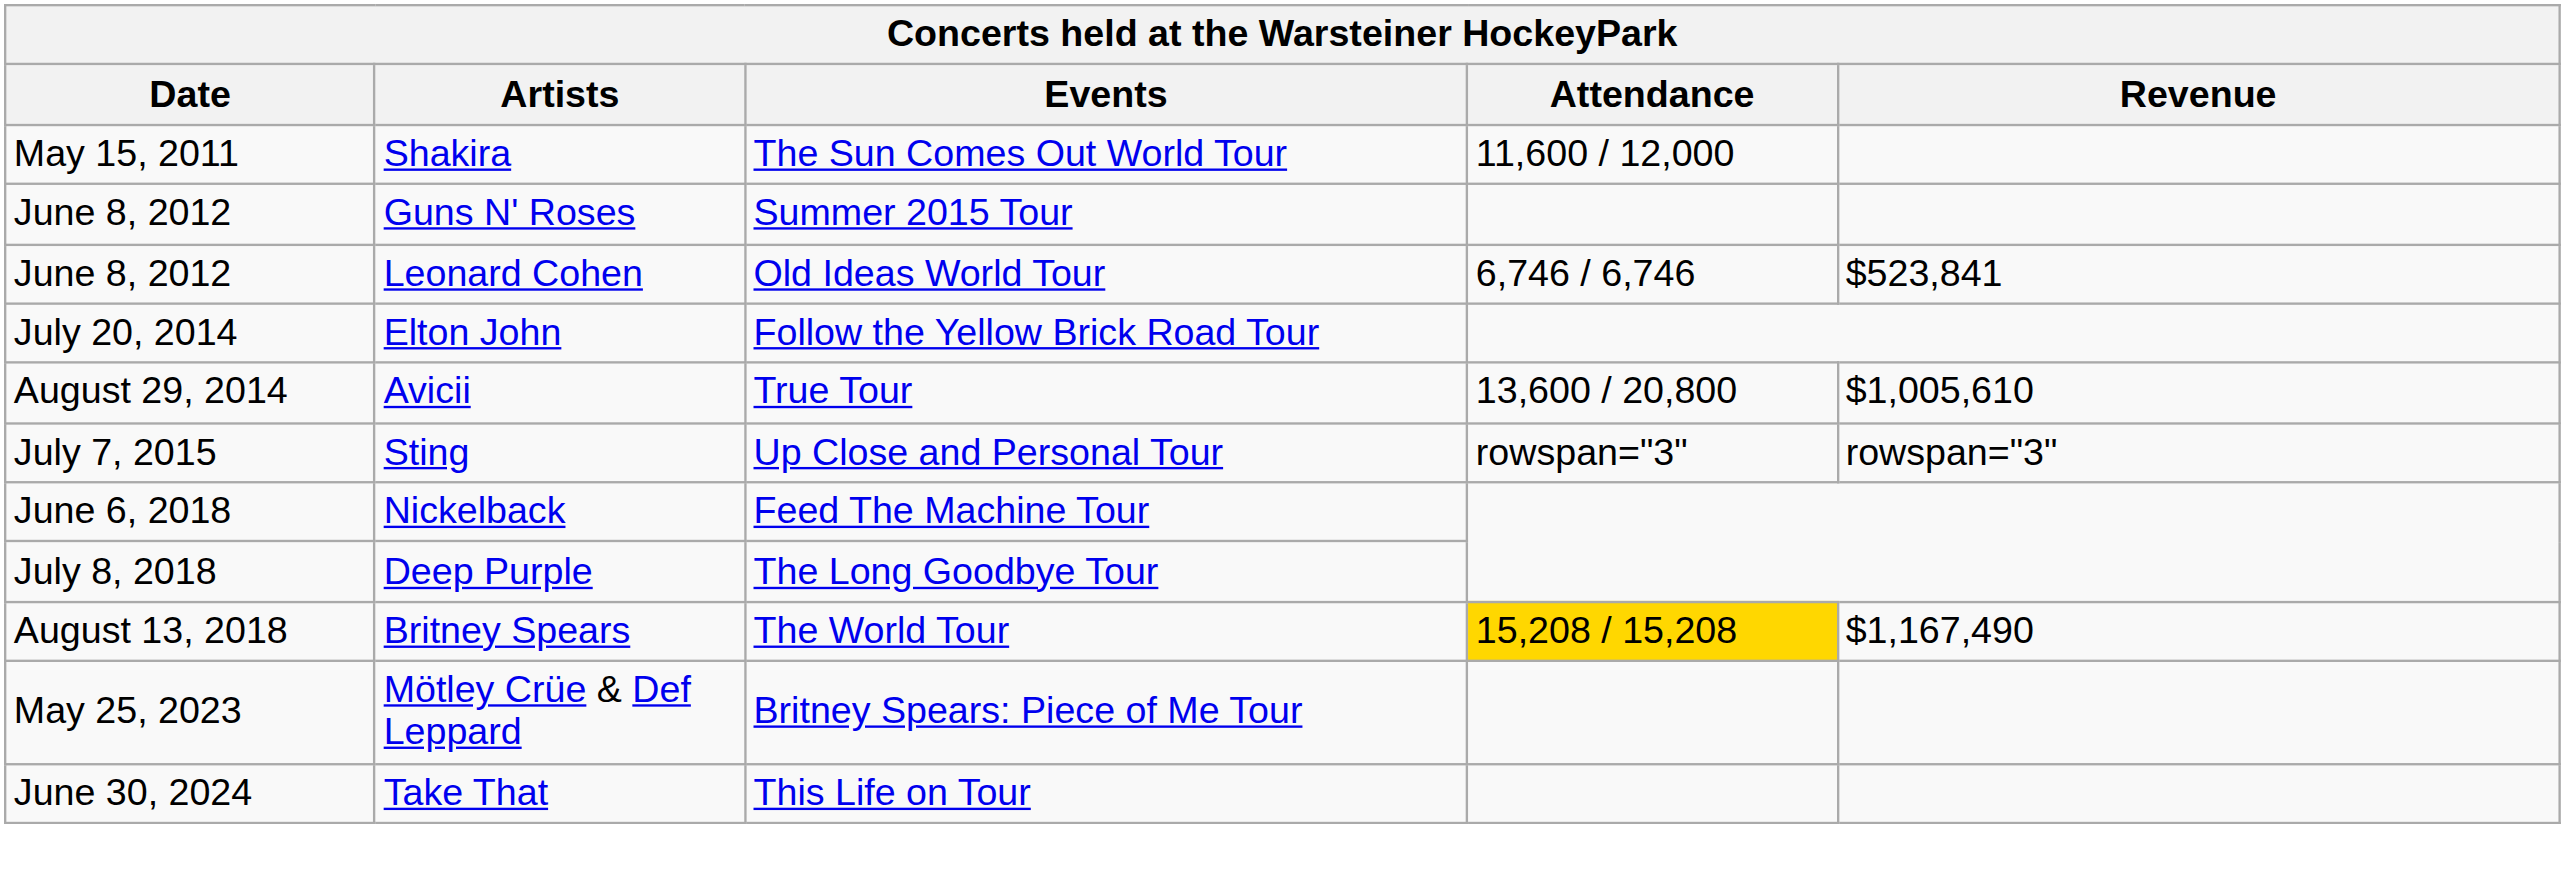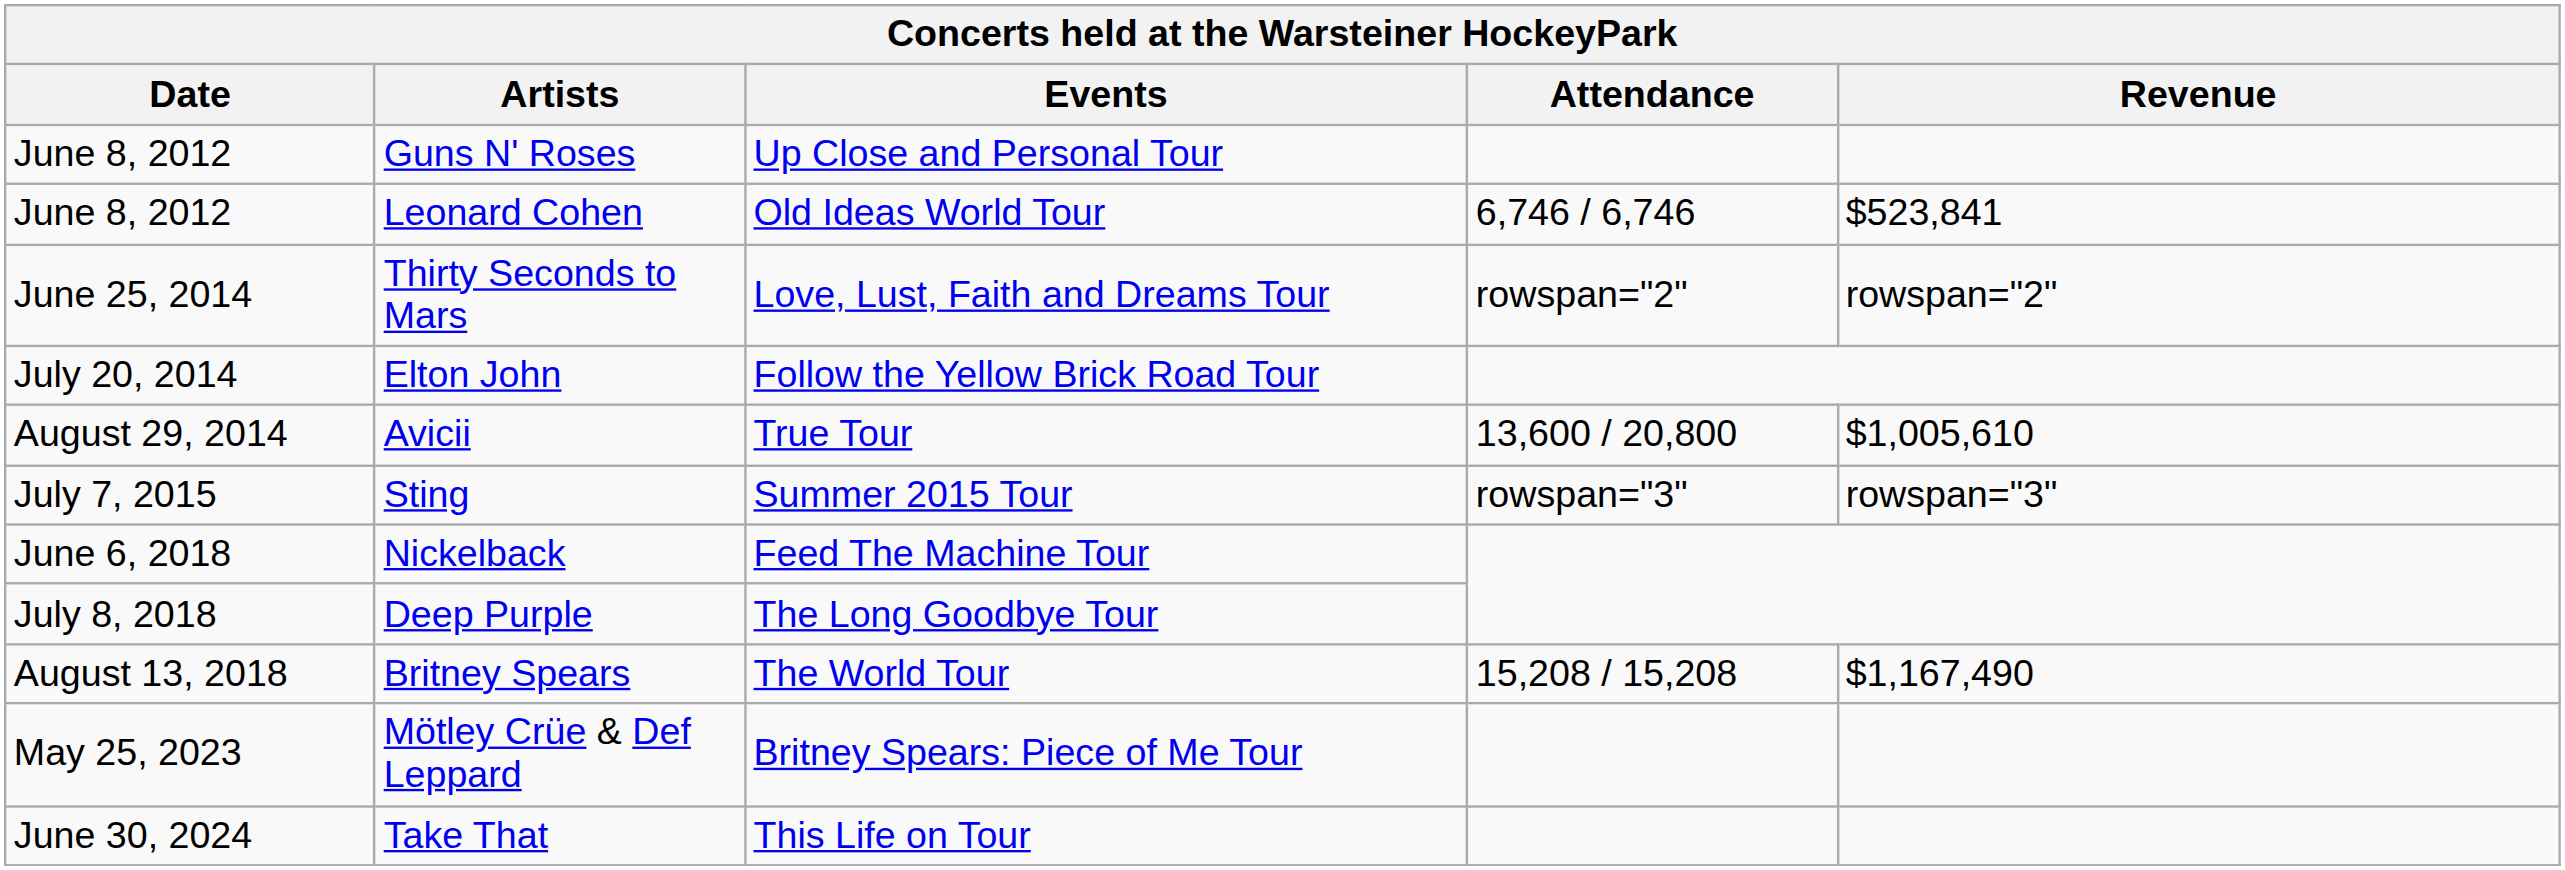- row: (447, 153)
(913, 213) Summer 2015 Tour -> (988, 153) Up Close and Personal Tour
+ row: (530, 293)
(988, 451) Up Close and Personal Tour -> (913, 494) Summer 2015 Tour
(1607, 630) gold background -> (1607, 672) no background
